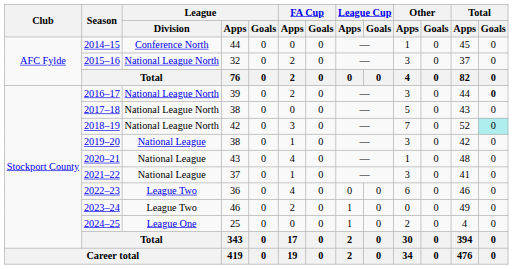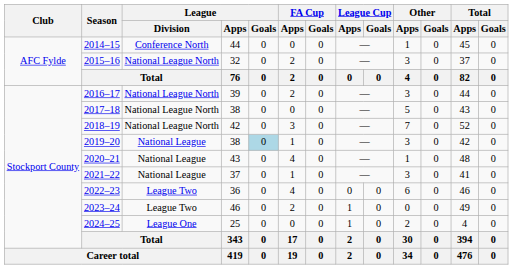(493, 93) bold -> (493, 93) normal
(493, 126) paleturquoise background -> (493, 126) no background
(264, 142) no background -> (264, 142) lightblue background
